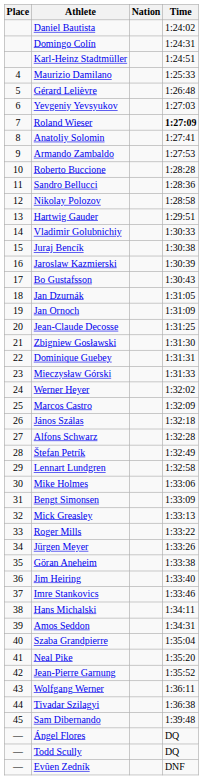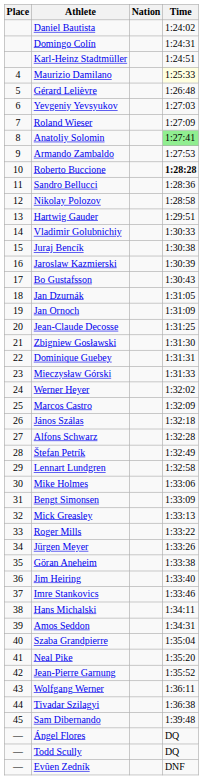(180, 75) no background -> (180, 75) lightyellow background
(181, 122) bold -> (180, 122) normal
(180, 138) no background -> (180, 138) lightgreen background
(180, 169) normal -> (181, 169) bold
